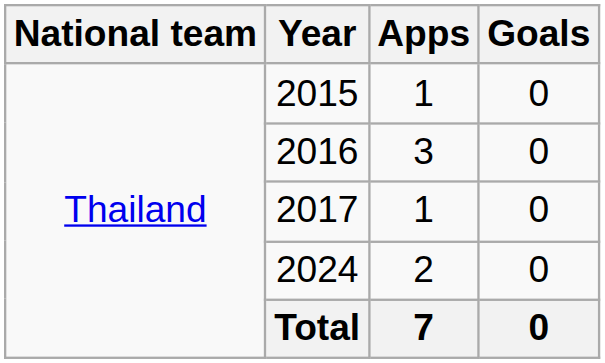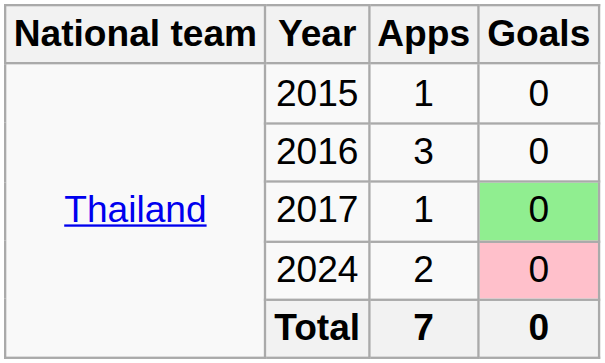(539, 210) no background -> (539, 210) lightgreen background
(539, 269) no background -> (539, 269) pink background
